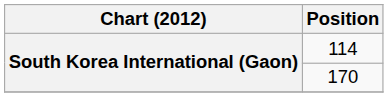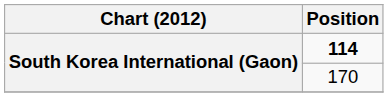(343, 48) normal -> (343, 48) bold
